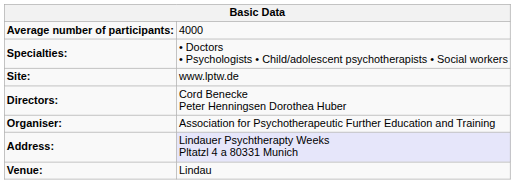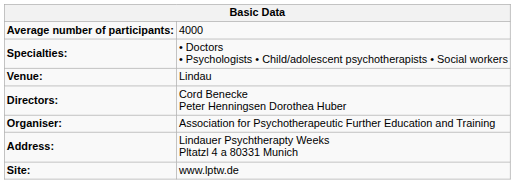rows swapped: (25, 170) <-> (19, 77)
(254, 147) lavender background -> (254, 147) no background
